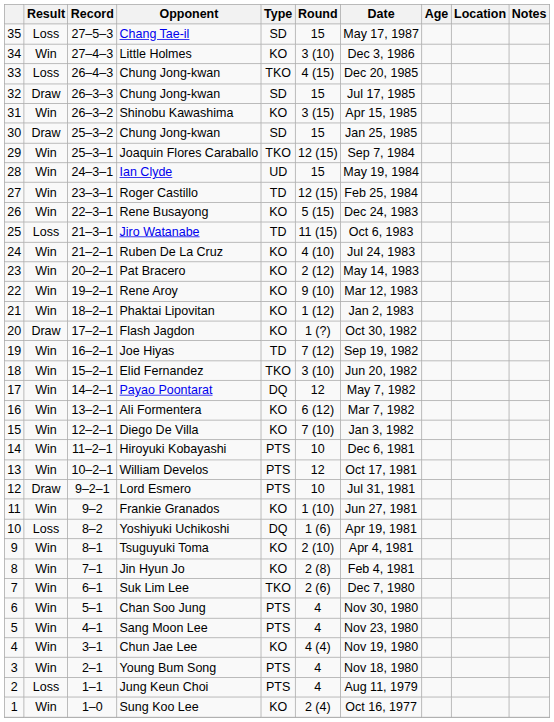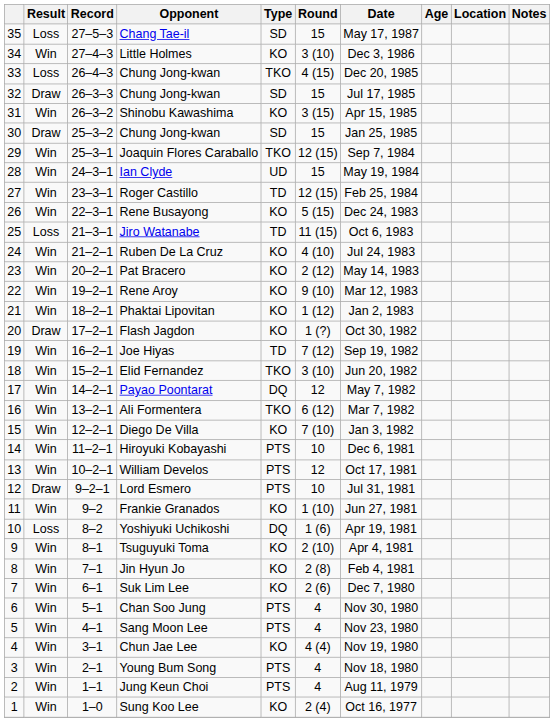(278, 410) KO -> (278, 410) TKO
(278, 588) TKO -> (278, 588) KO
(46, 687) Loss -> (46, 687) Win
